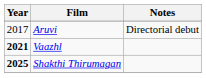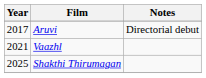(18, 47) bold -> (18, 47) normal
(18, 64) bold -> (18, 64) normal
